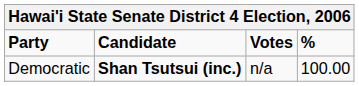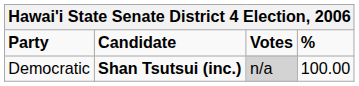(261, 68) no background -> (261, 68) lightgrey background
